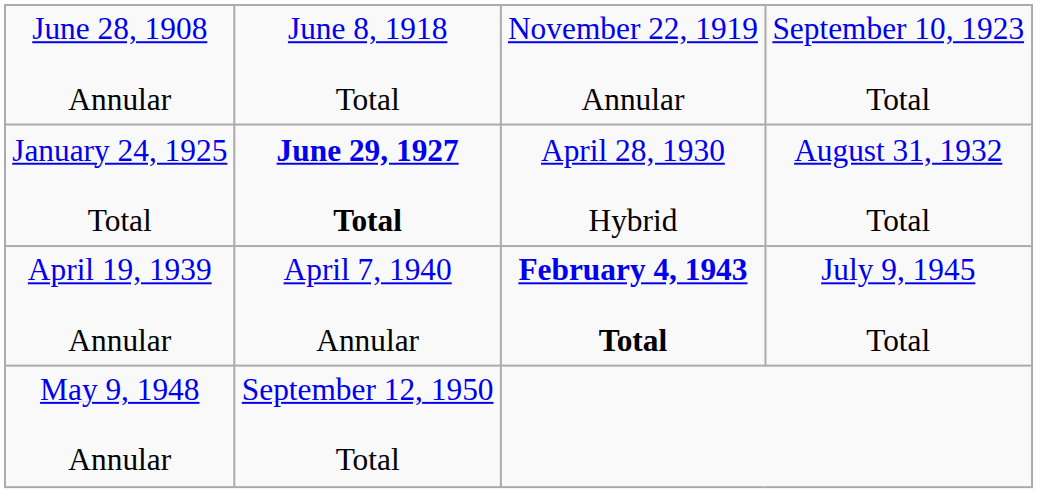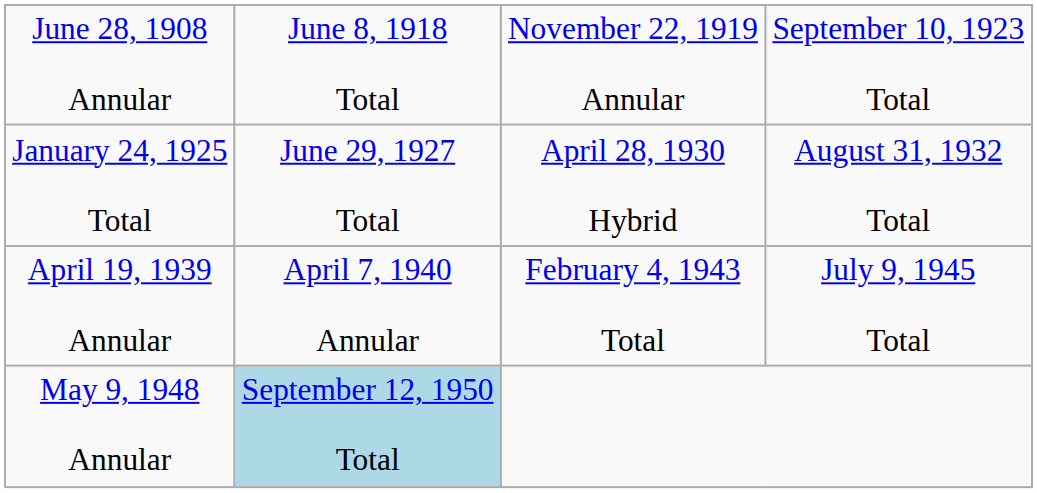(368, 184) bold -> (368, 184) normal
(633, 305) bold -> (633, 305) normal
(368, 425) no background -> (368, 425) lightblue background
